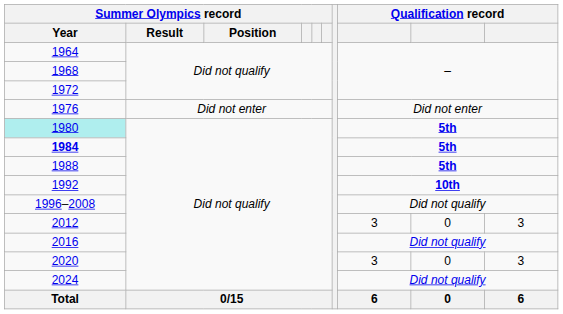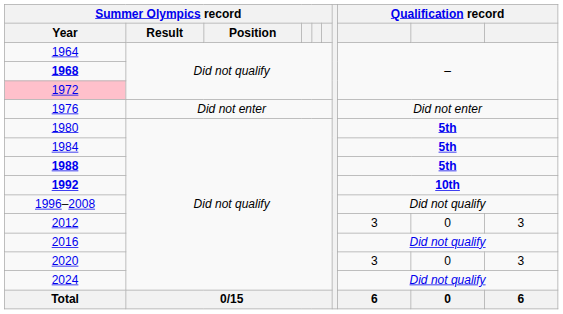(65, 71) normal -> (65, 71) bold
(65, 90) no background -> (65, 90) pink background
(65, 128) paleturquoise background -> (65, 128) no background
(65, 147) bold -> (65, 147) normal
(65, 166) normal -> (65, 166) bold
(65, 185) normal -> (65, 185) bold
